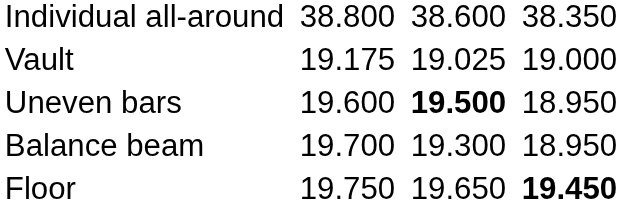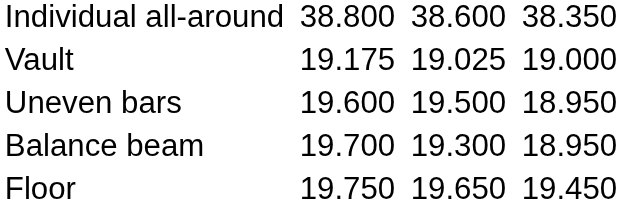(458, 102) bold -> (458, 102) normal
(569, 188) bold -> (569, 188) normal
